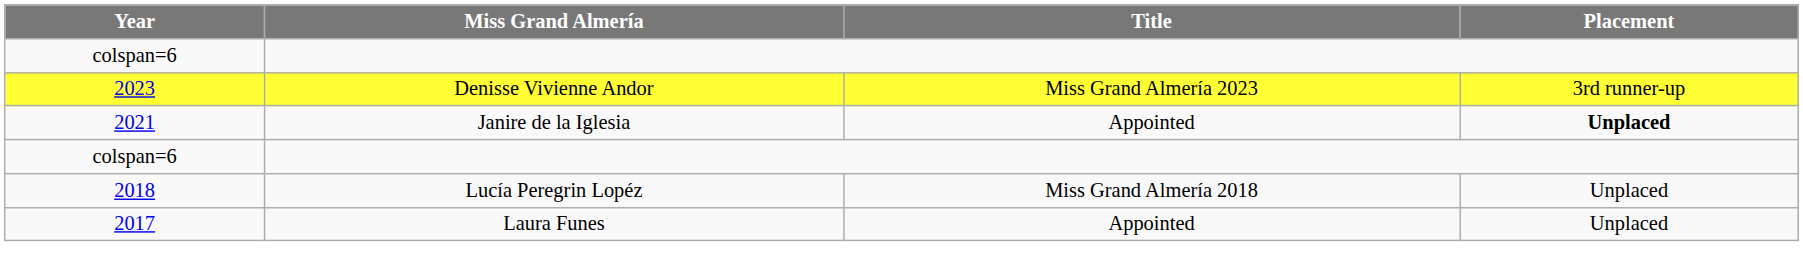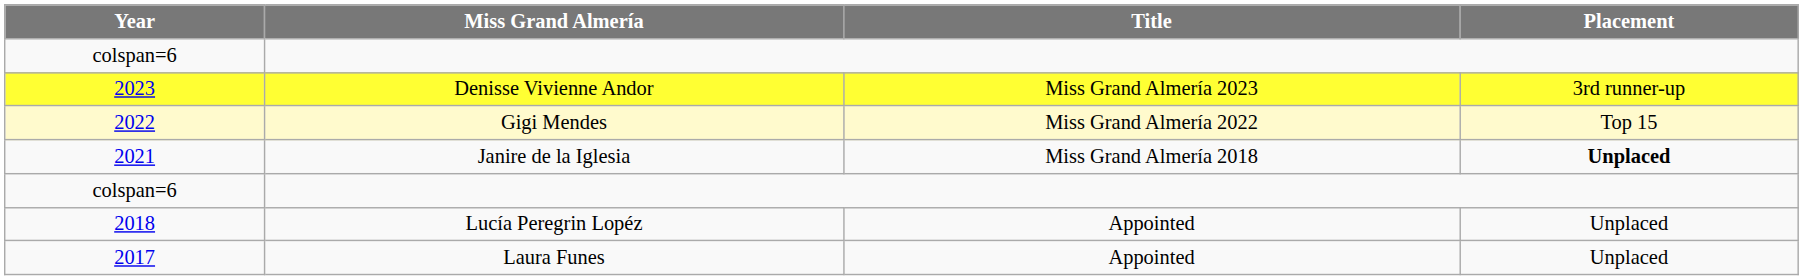+ row: (135, 122)
(1152, 122) Appointed -> (1152, 156) Miss Grand Almería 2018
(1152, 190) Miss Grand Almería 2018 -> (1152, 224) Appointed
